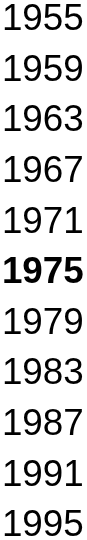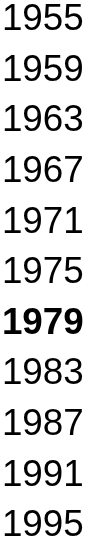(43, 270) bold -> (43, 270) normal
(43, 321) normal -> (43, 321) bold
